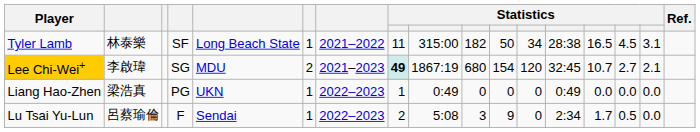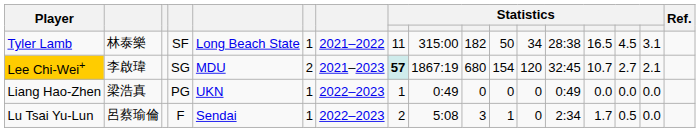(398, 68) 49 -> (398, 68) 57
(511, 116) 9 -> (511, 116) 1
